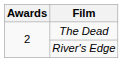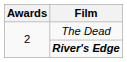(84, 48) normal -> (86, 48) bold
